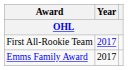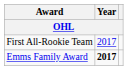(107, 57) normal -> (107, 57) bold
